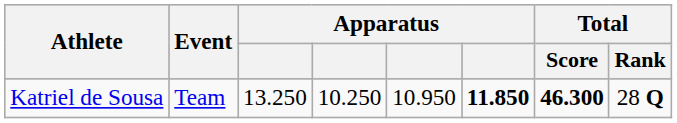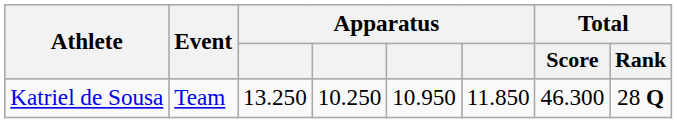(498, 98) bold -> (498, 98) normal
(572, 98) bold -> (572, 98) normal
